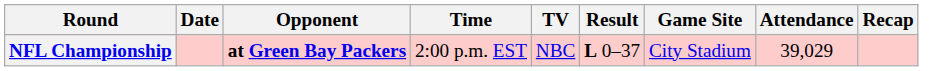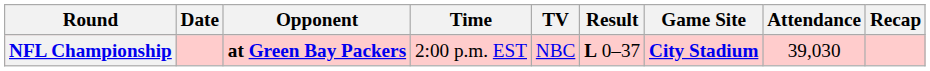(700, 50) normal -> (704, 50) bold
(807, 50) 39,029 -> (814, 50) 39,030
